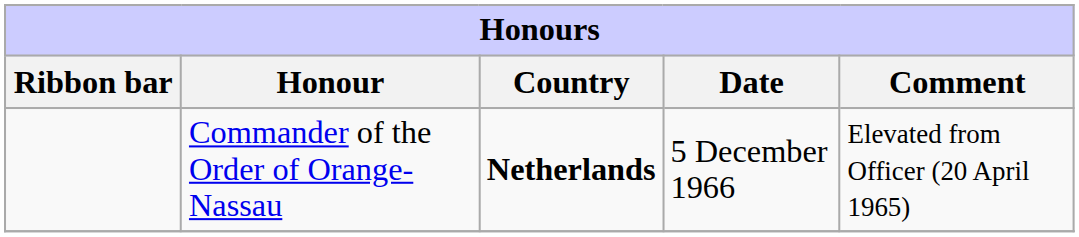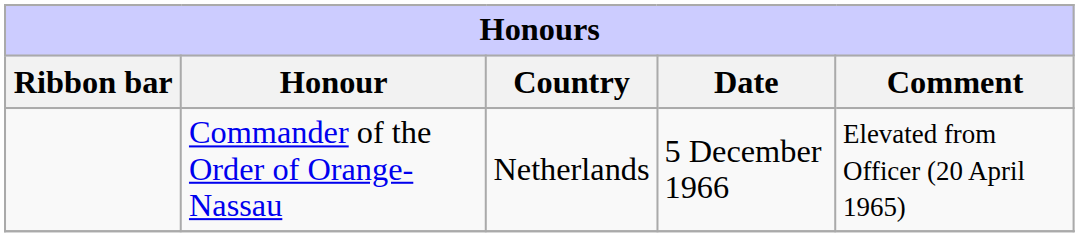(571, 169) bold -> (572, 169) normal
